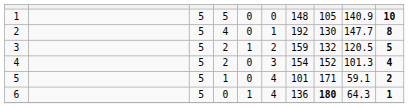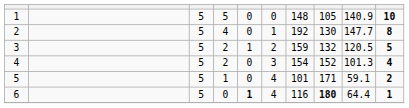(249, 95) normal -> (249, 95) bold
(300, 95) 136 -> (300, 95) 116
(359, 95) 64.3 -> (359, 95) 64.4
